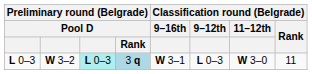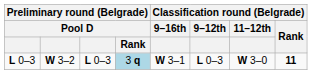(98, 61) paleturquoise background -> (98, 61) no background
(291, 61) normal -> (291, 61) bold
